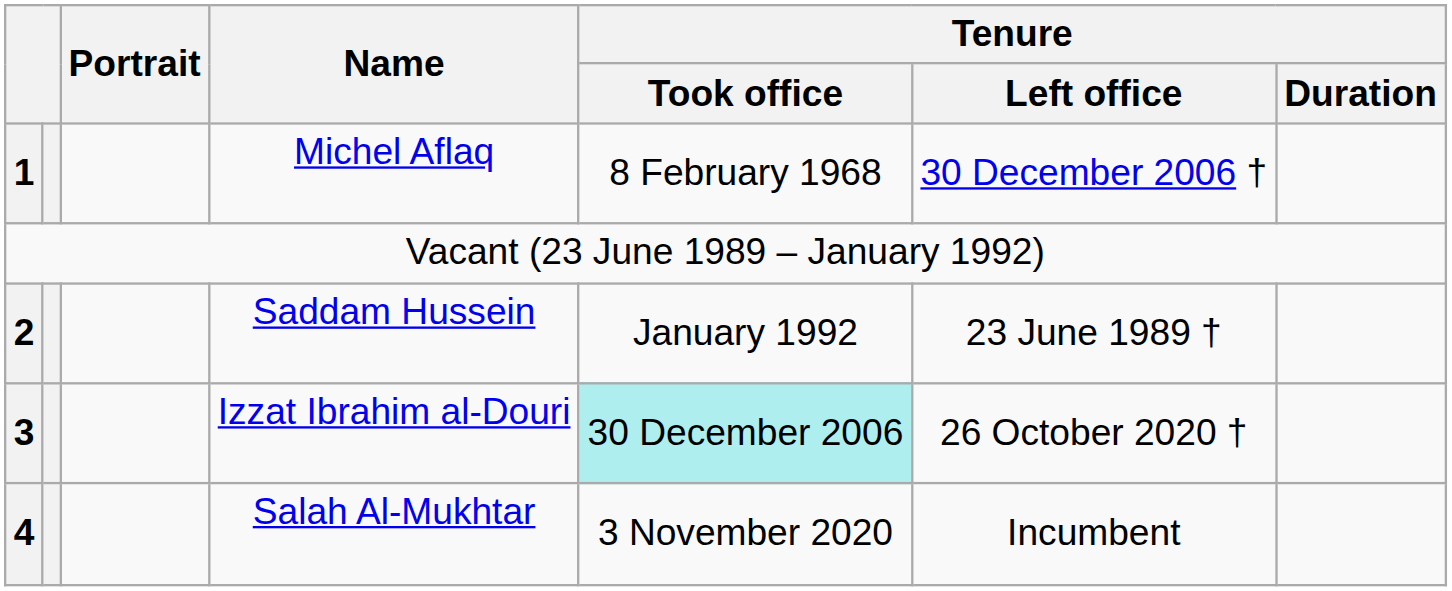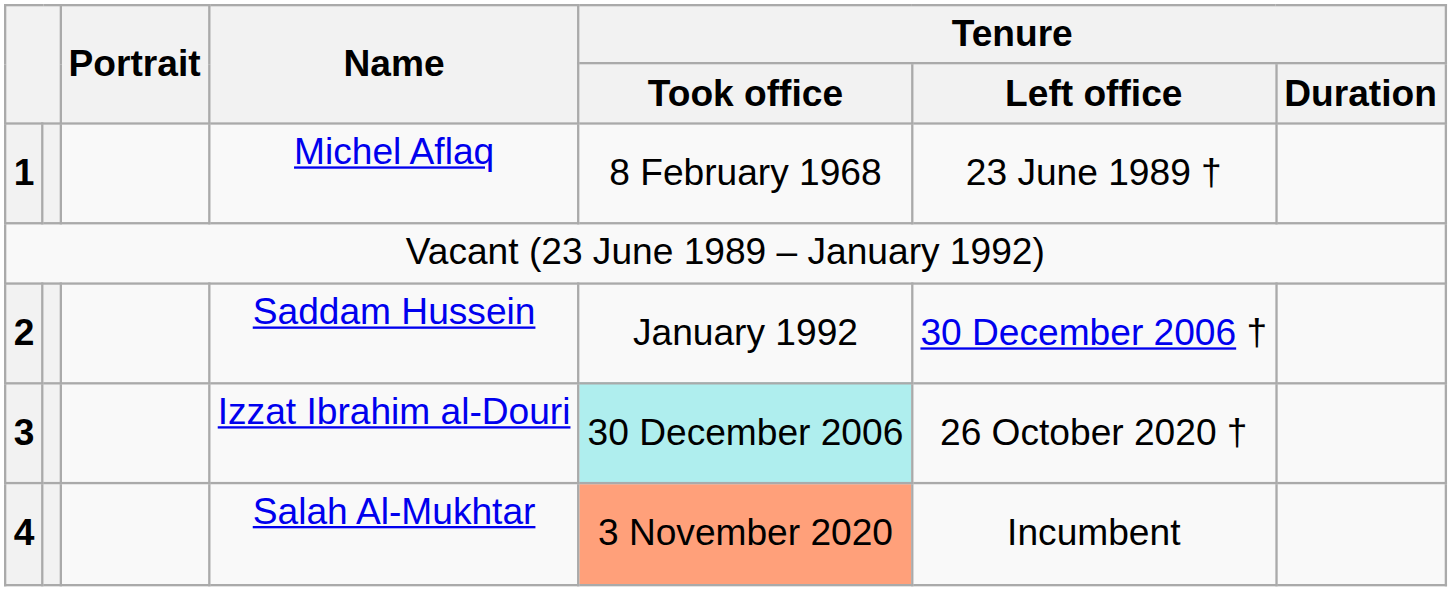(1094, 172) 30 December 2006 † -> (1094, 172) 23 June 1989 †
(1094, 332) 23 June 1989 † -> (1094, 332) 30 December 2006 †
(745, 533) no background -> (745, 533) lightsalmon background
